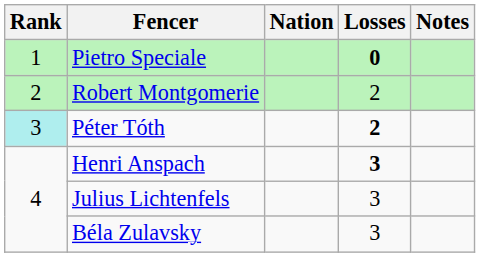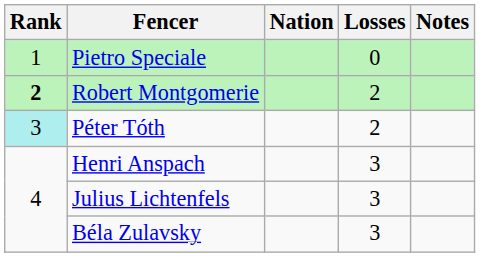(375, 57) bold -> (375, 57) normal
(36, 92) normal -> (36, 92) bold
(375, 127) bold -> (375, 127) normal
(375, 163) bold -> (375, 163) normal
